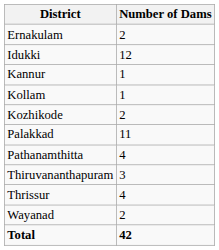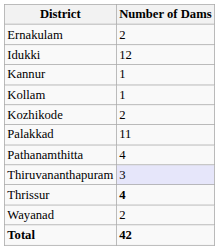(122, 174) no background -> (122, 174) lavender background
(122, 194) normal -> (122, 194) bold
